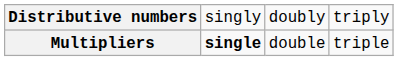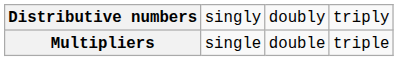(233, 43) bold -> (233, 43) normal
